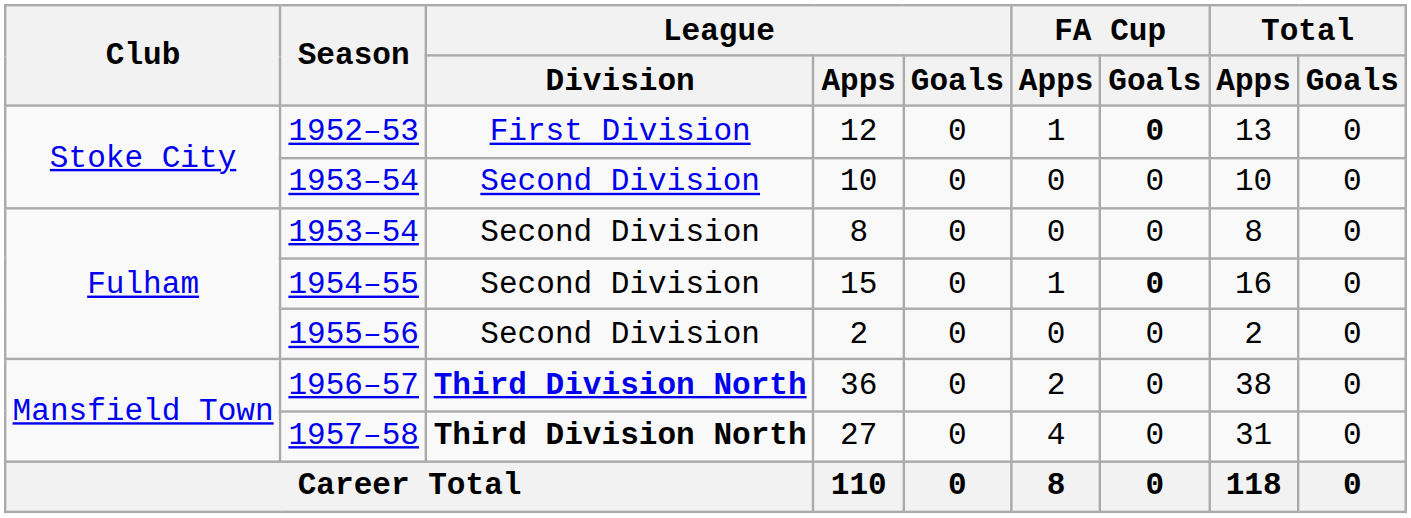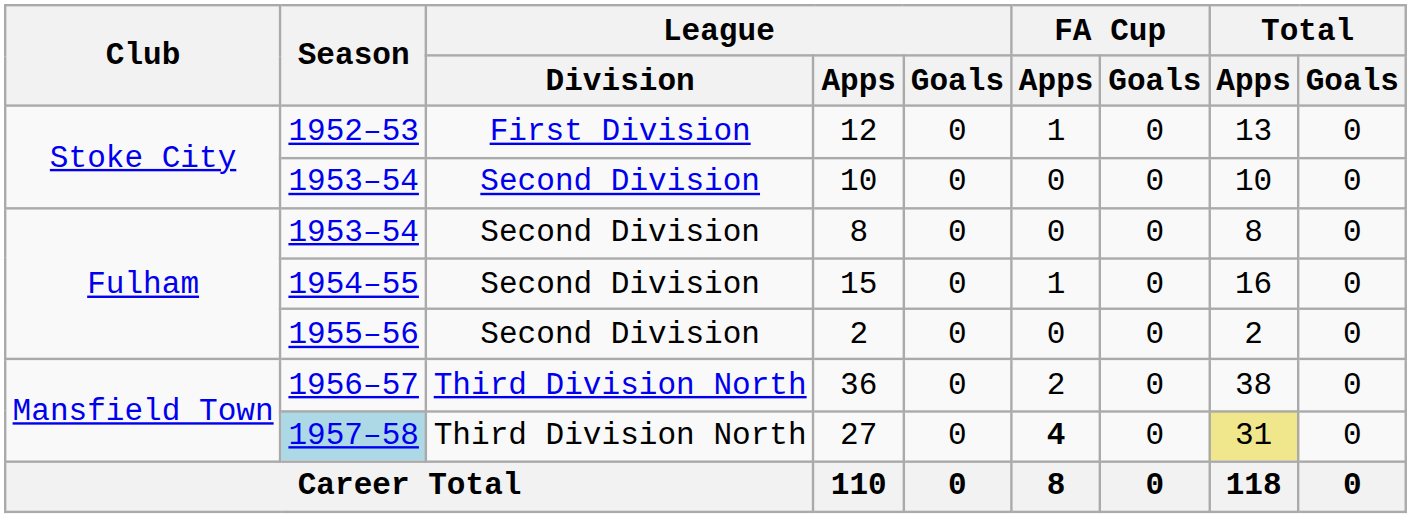(1155, 132) bold -> (1155, 132) normal
(1155, 284) bold -> (1155, 284) normal
(620, 385) bold -> (620, 385) normal
(354, 436) no background -> (354, 436) lightblue background
(620, 436) bold -> (620, 436) normal
(1056, 436) normal -> (1056, 436) bold
(1254, 436) no background -> (1254, 436) khaki background
